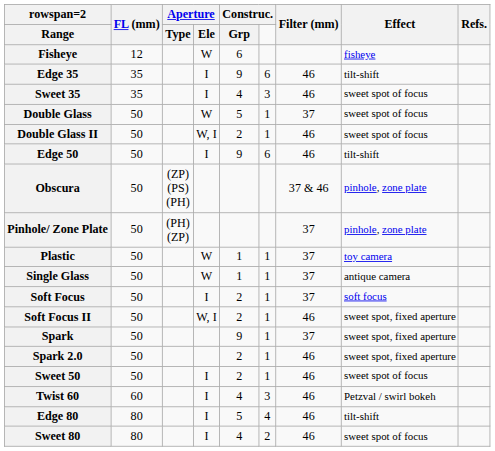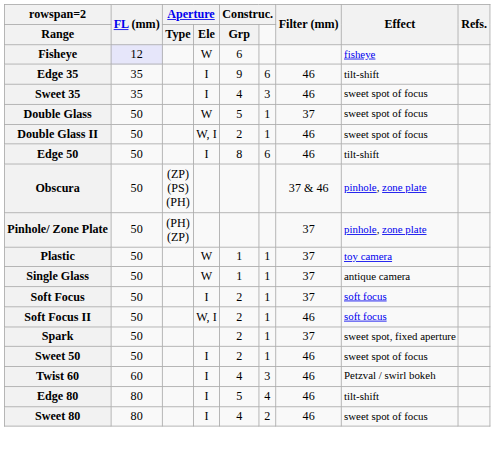(137, 54) no background -> (137, 54) lavender background
(239, 154) 9 -> (239, 154) 8
(400, 317) sweet spot, fixed aperture -> (365, 317) soft focus
(239, 337) 9 -> (239, 337) 2
- row: (58, 356)
